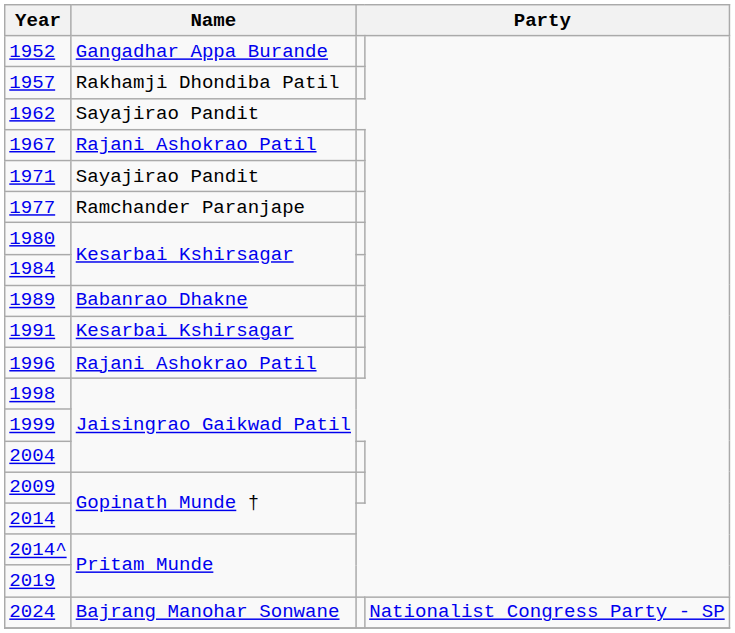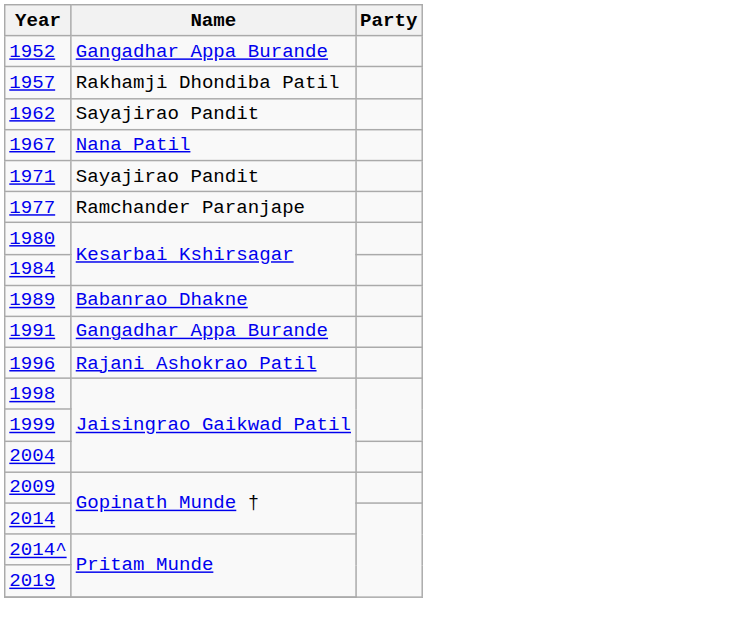(196, 145) Rajani Ashokrao Patil -> (133, 145) Nana Patil
(185, 332) Kesarbai Kshirsagar -> (202, 332) Gangadhar Appa Burande
- row: (32, 612)
